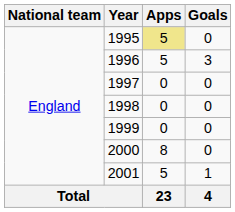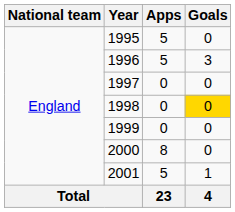(164, 38) khaki background -> (164, 38) no background
(208, 106) no background -> (208, 106) gold background
